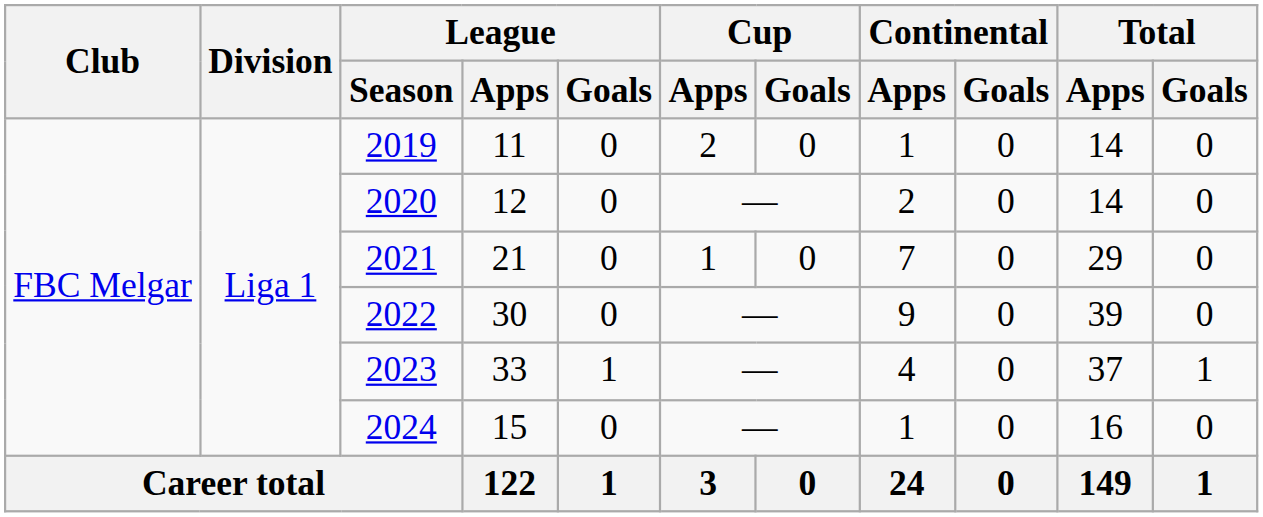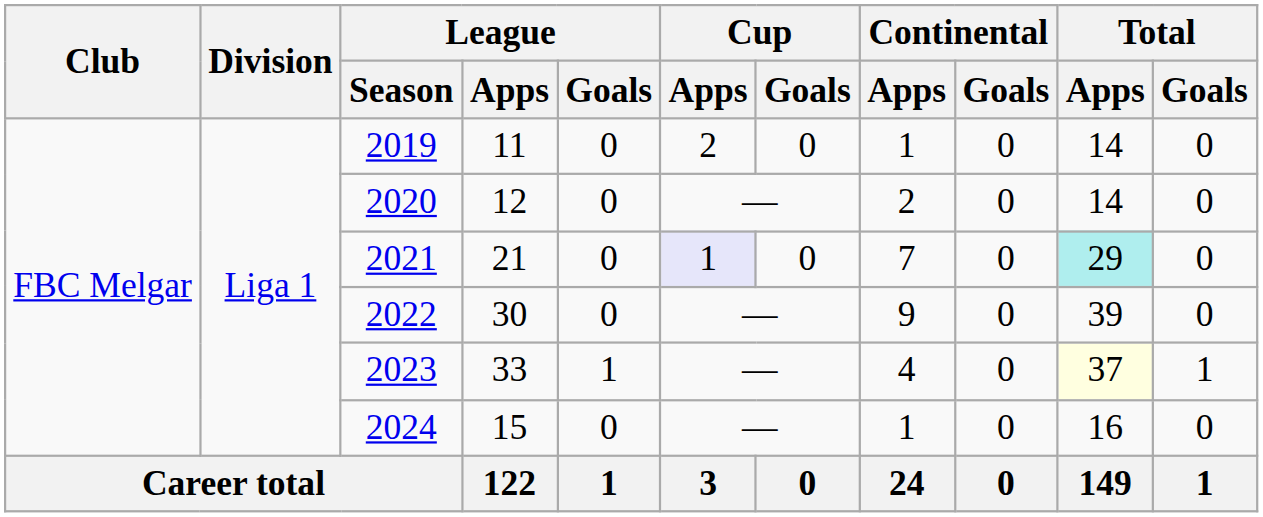(708, 257) no background -> (708, 257) lavender background
(1105, 257) no background -> (1105, 257) paleturquoise background
(1105, 370) no background -> (1105, 370) lightyellow background
